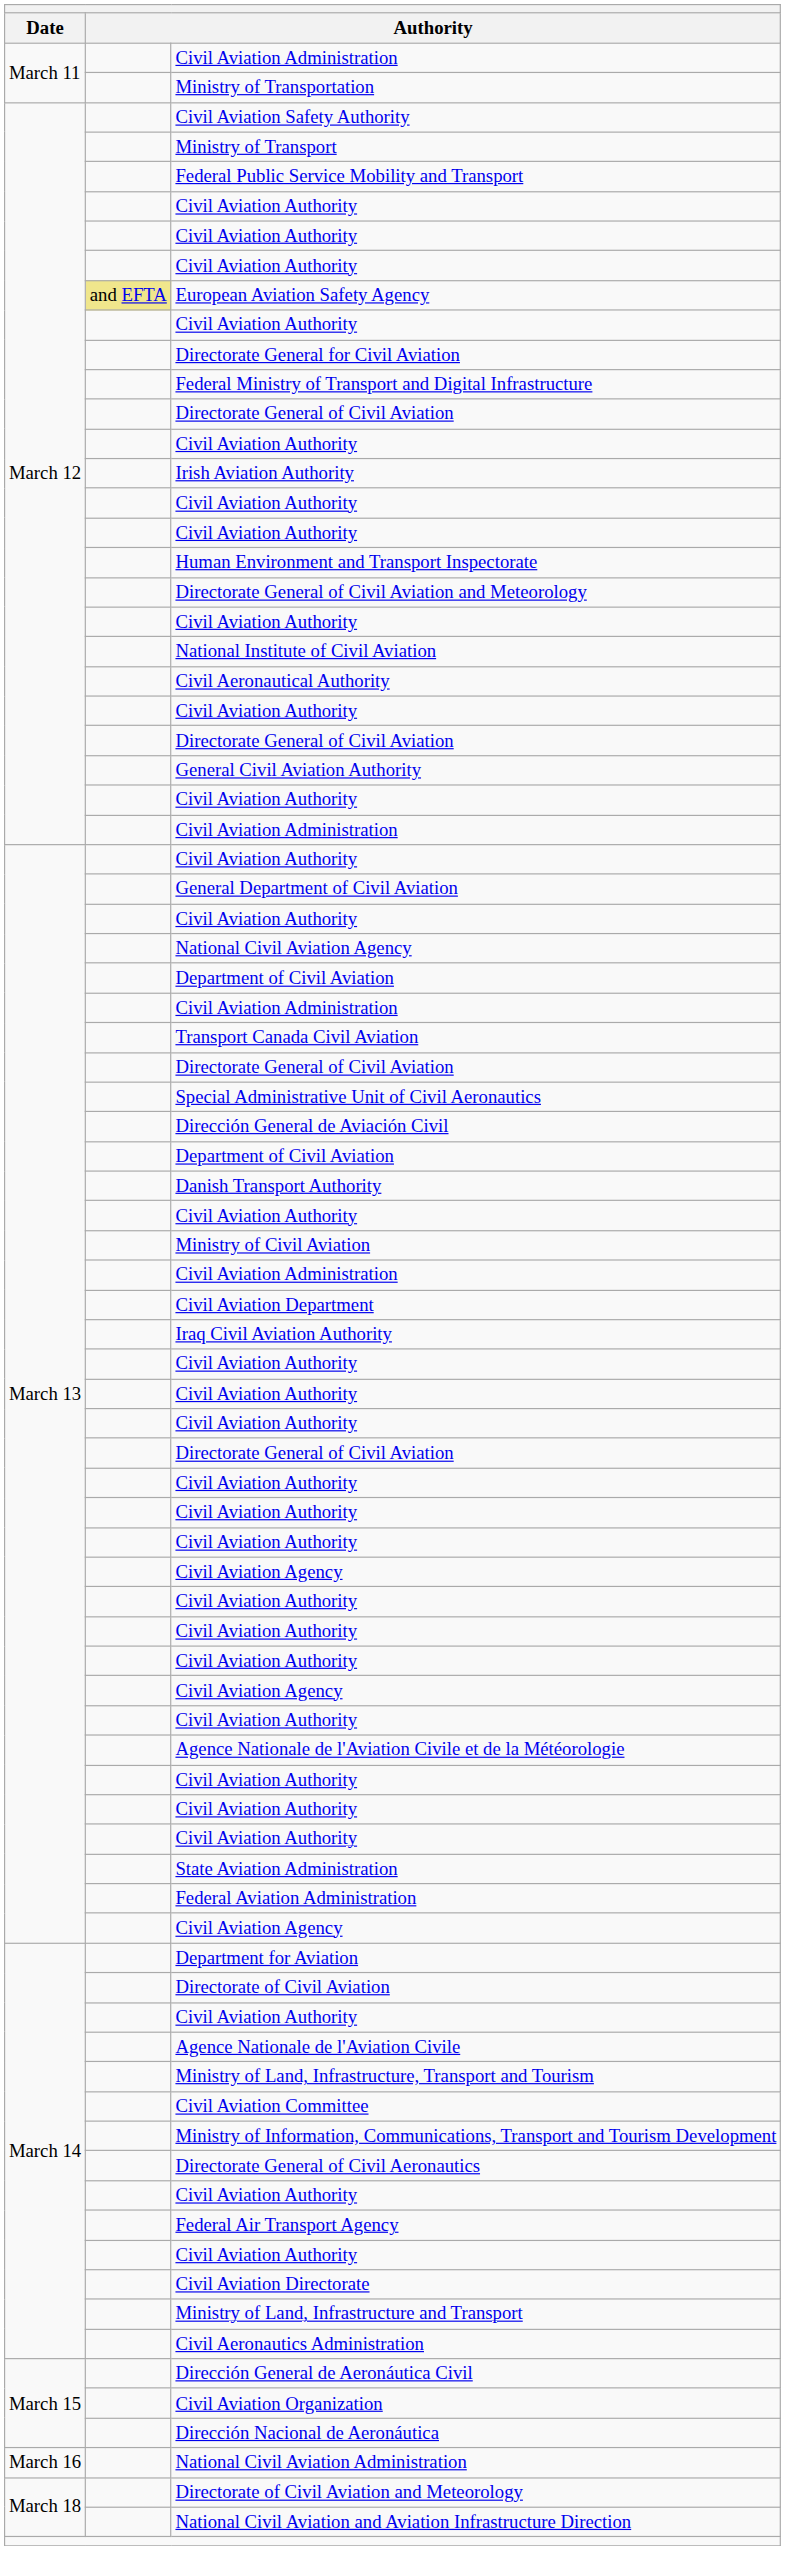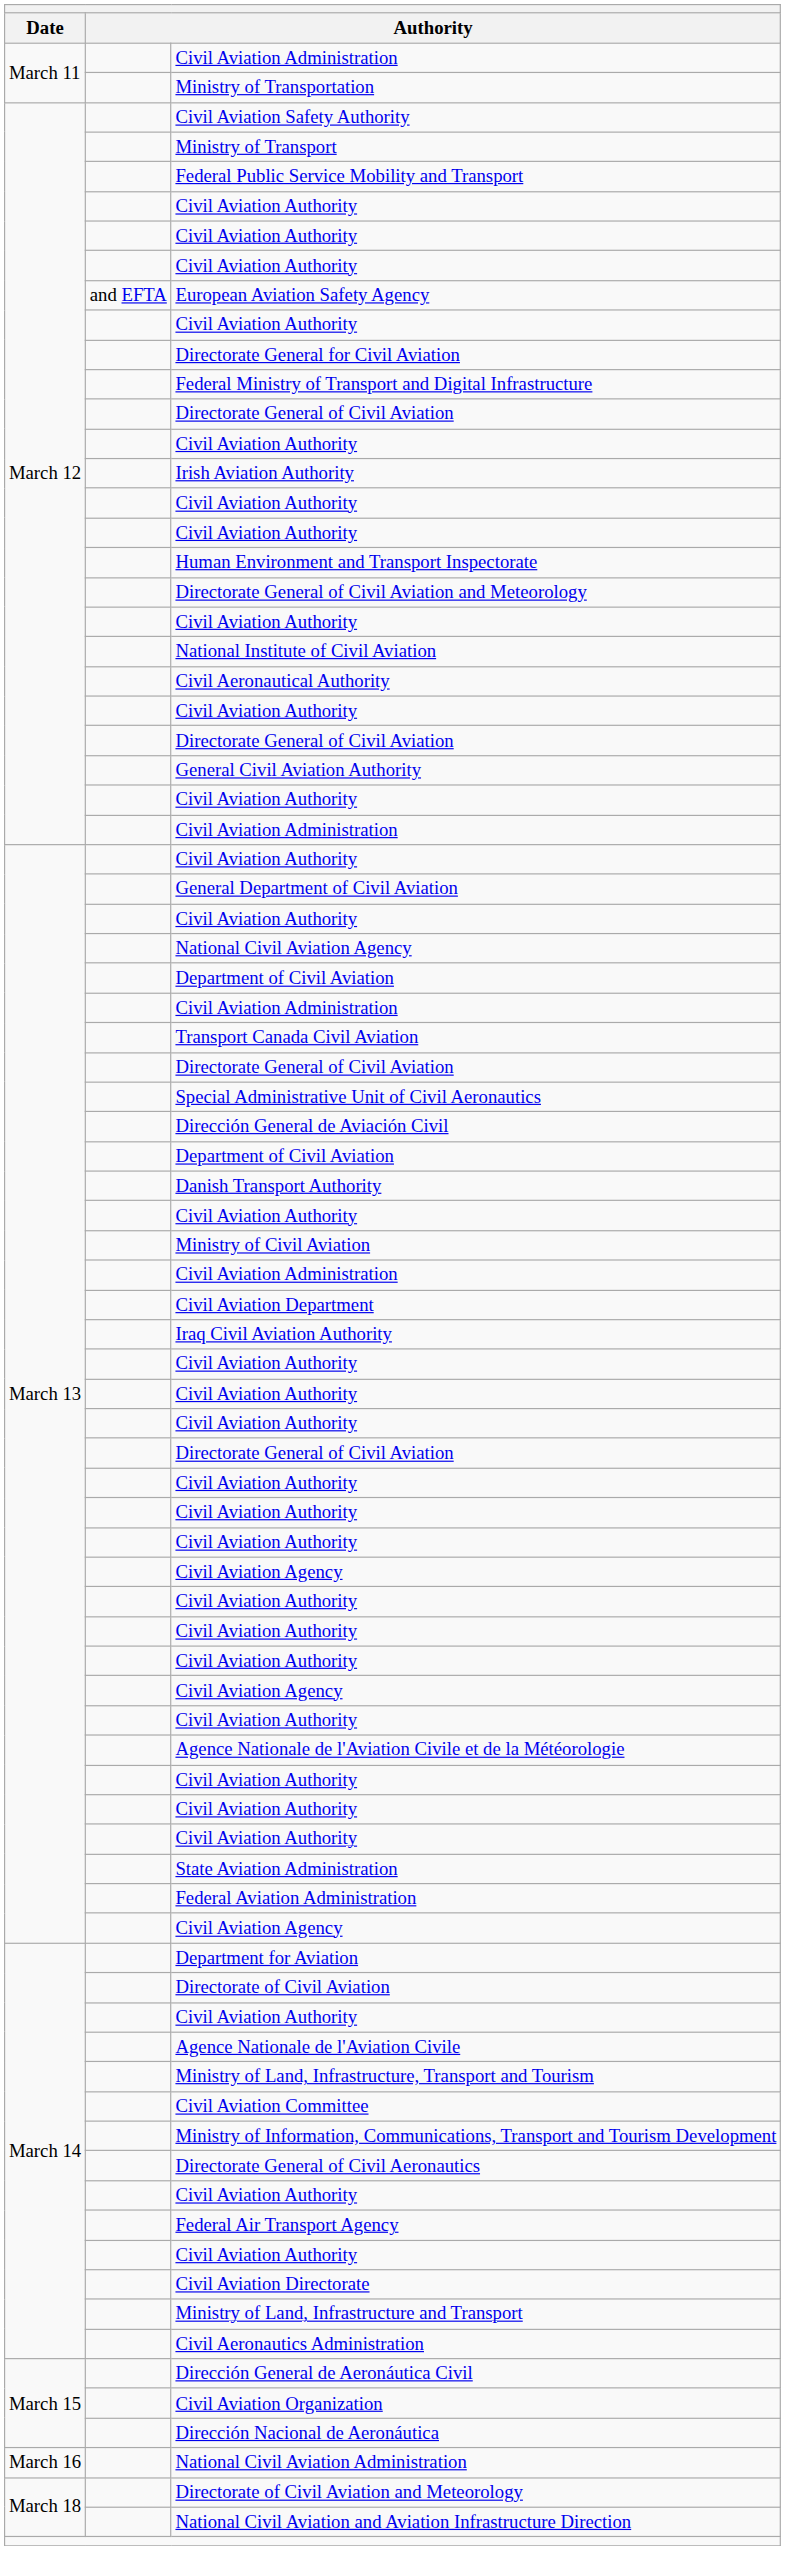(128, 295) khaki background -> (128, 295) no background
